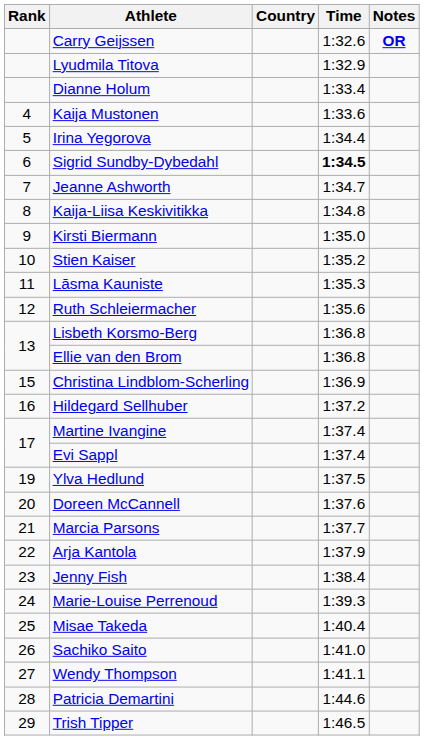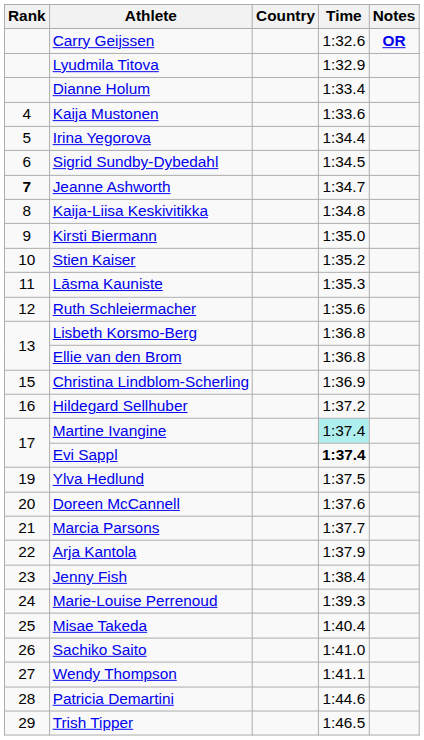(344, 162) bold -> (344, 162) normal
(27, 187) normal -> (27, 187) bold
(344, 430) no background -> (344, 430) paleturquoise background
(344, 455) normal -> (344, 455) bold
